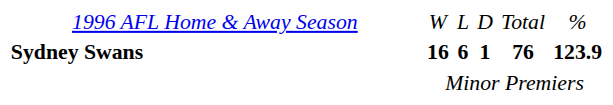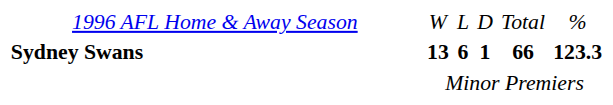(438, 52) 16 -> (438, 52) 13
(523, 52) 76 -> (523, 52) 66
(578, 52) 123.9 -> (578, 52) 123.3
